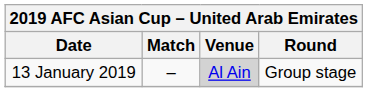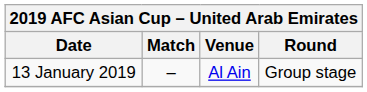(229, 72) lightgrey background -> (229, 72) no background
